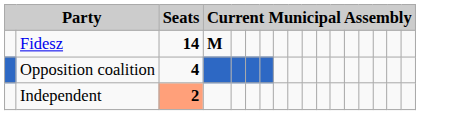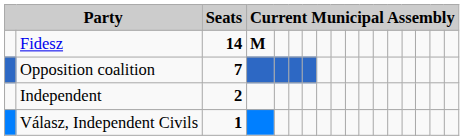(195, 69) 4 -> (238, 69) 7
(195, 95) lightsalmon background -> (238, 95) no background
+ row: (109, 122)
